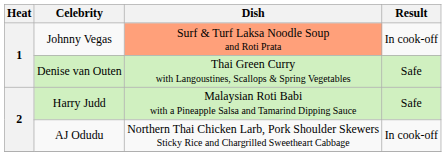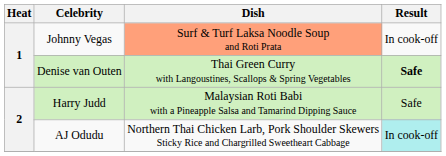(411, 71) normal -> (411, 71) bold
(411, 135) no background -> (411, 135) paleturquoise background
